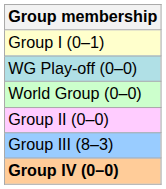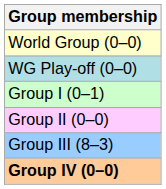(56, 42) Group I (0–1) -> (75, 42) World Group (0–0)
(75, 94) World Group (0–0) -> (56, 94) Group I (0–1)
